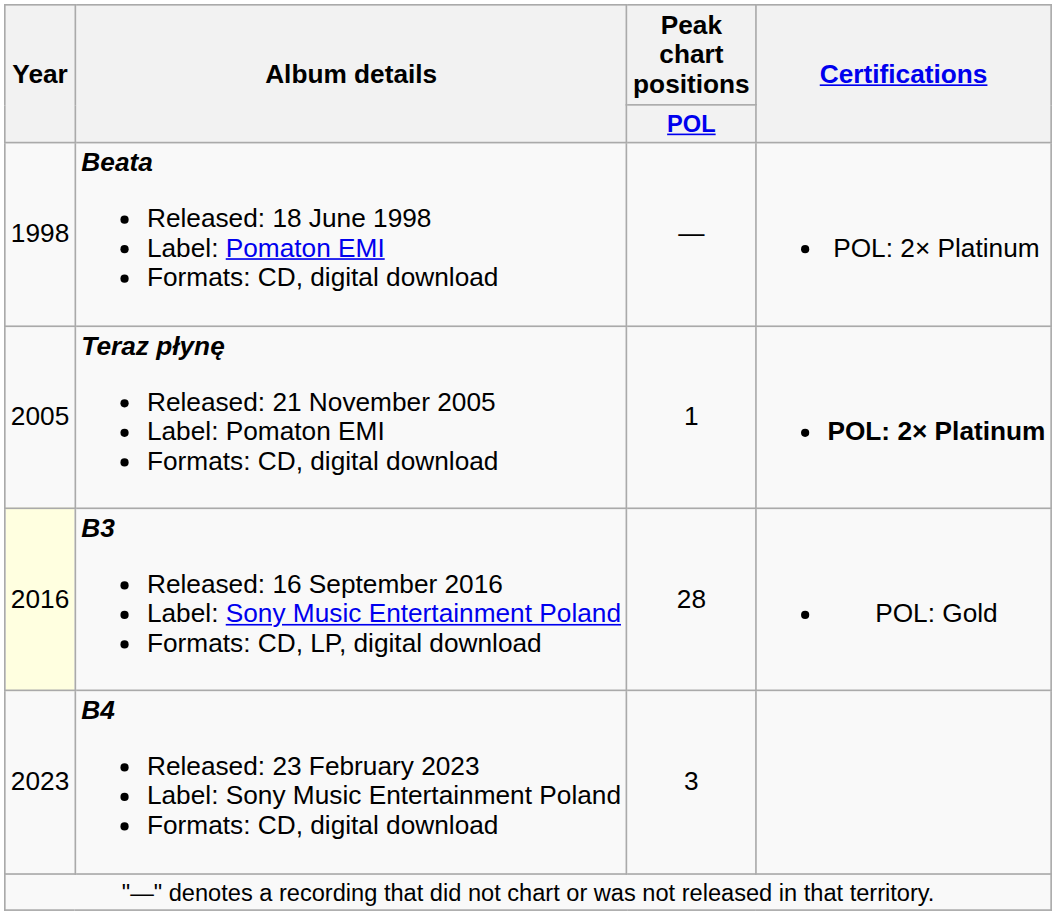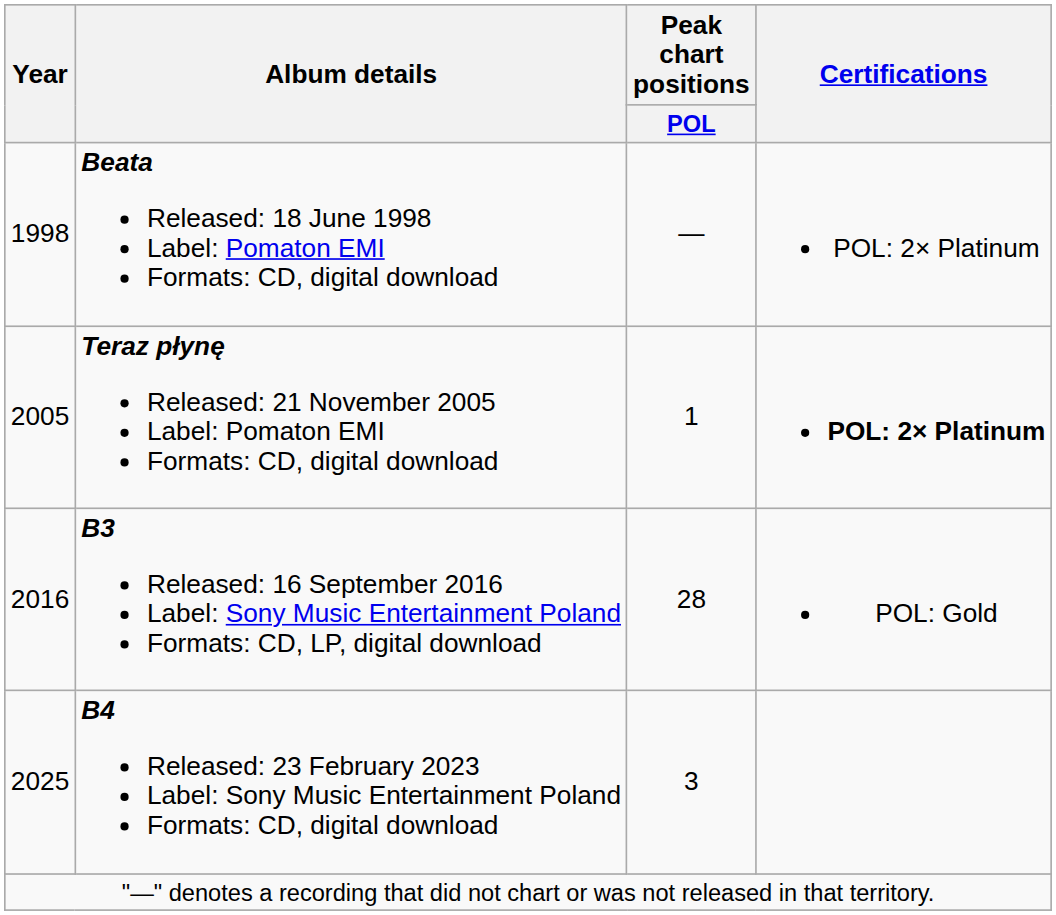(40, 599) lightyellow background -> (40, 599) no background
(40, 781) 2023 -> (40, 781) 2025
